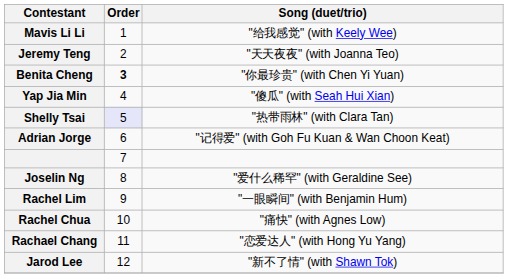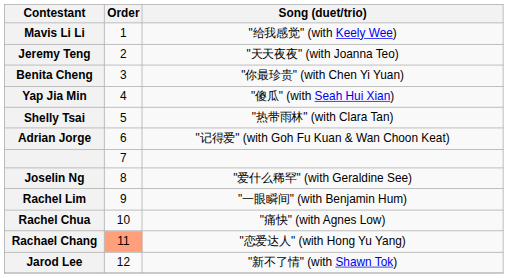(123, 75) bold -> (123, 75) normal
(123, 117) lavender background -> (123, 117) no background
(123, 241) no background -> (123, 241) lightsalmon background
